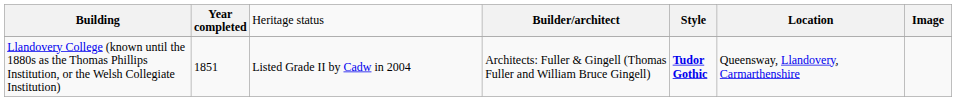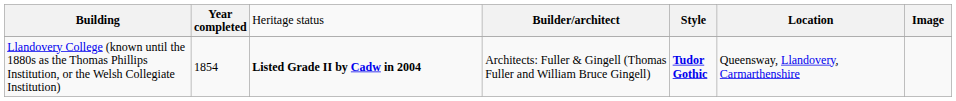(206, 66) 1851 -> (206, 66) 1854
(331, 66) normal -> (337, 66) bold
